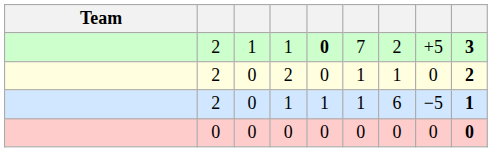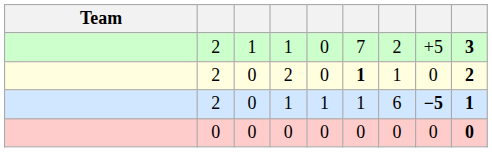(325, 47) bold -> (325, 47) normal
(361, 75) normal -> (361, 75) bold
(433, 103) normal -> (433, 103) bold
